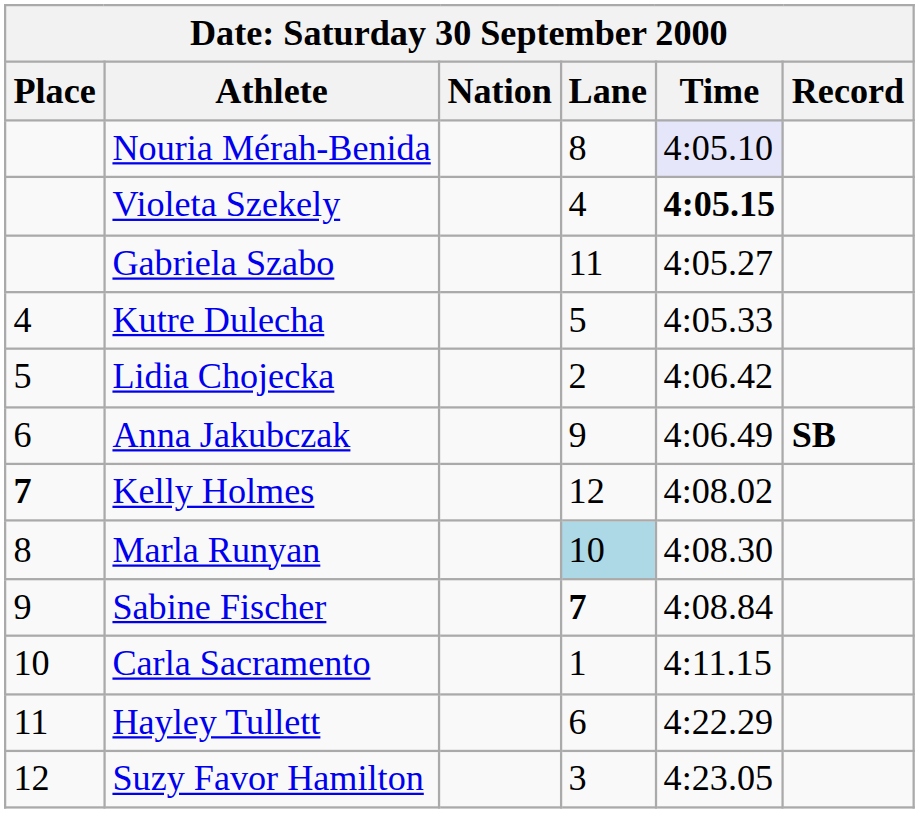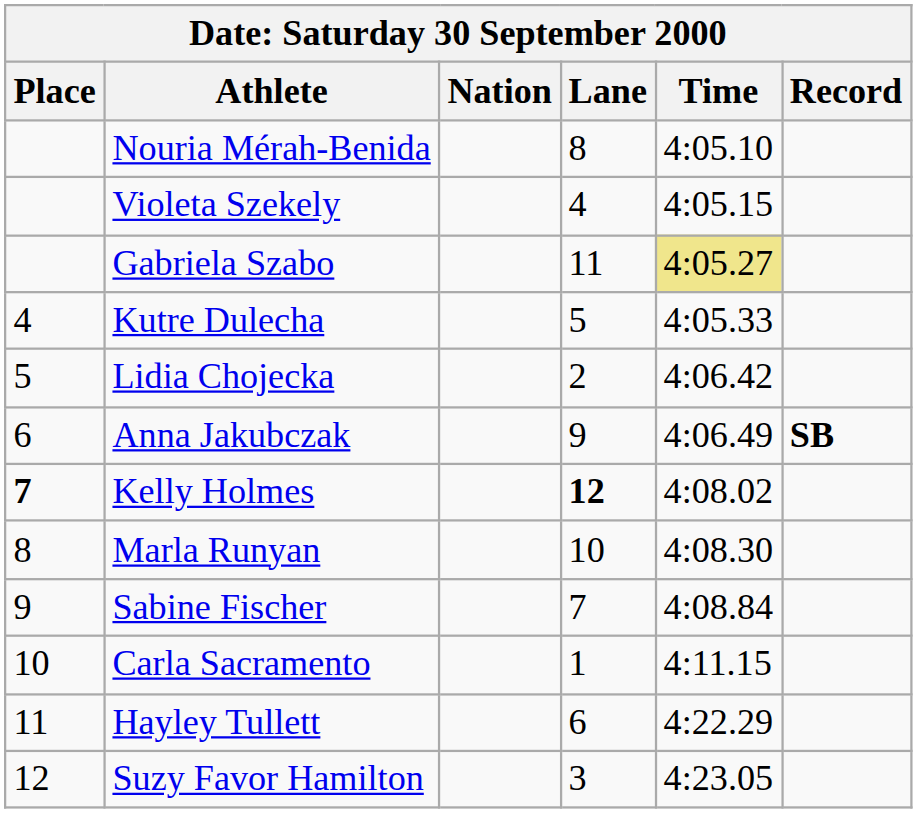(718, 147) lavender background -> (718, 147) no background
(719, 205) bold -> (718, 205) normal
(718, 262) no background -> (718, 262) khaki background
(587, 491) normal -> (587, 491) bold
(587, 549) lightblue background -> (587, 549) no background
(578, 606) bold -> (578, 606) normal
